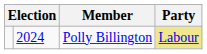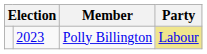(30, 37) 2024 -> (30, 37) 2023
